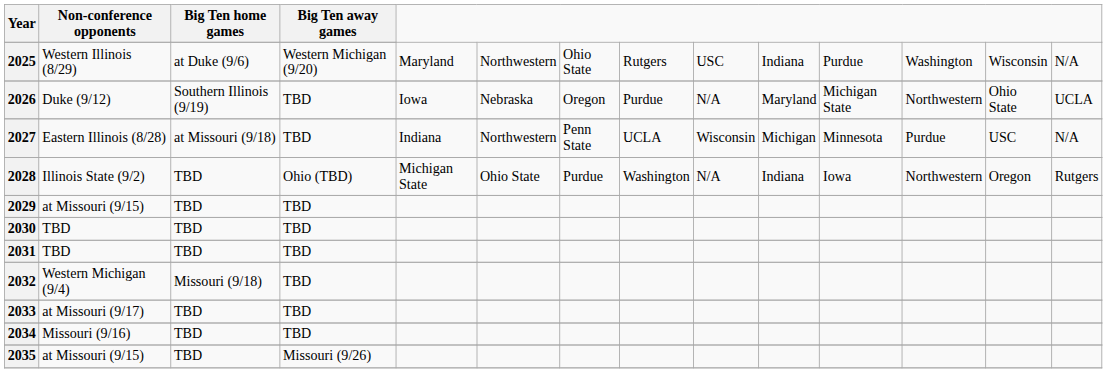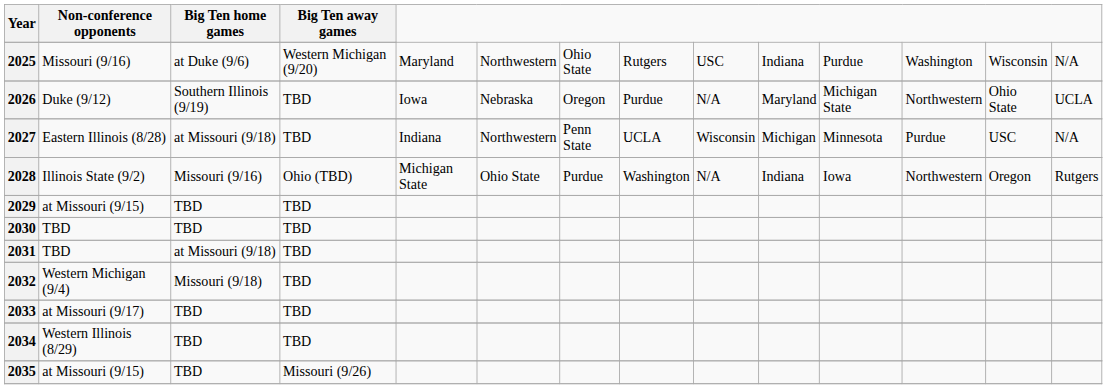(87, 61) Western Illinois (8/29) -> (86, 61) Missouri (9/16)
(188, 176) TBD -> (218, 176) Missouri (9/16)
(188, 251) TBD -> (225, 251) at Missouri (9/18)
(86, 334) Missouri (9/16) -> (87, 341) Western Illinois (8/29)
